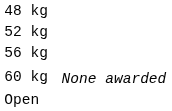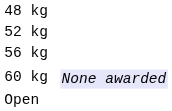(114, 79) no background -> (114, 79) lavender background
